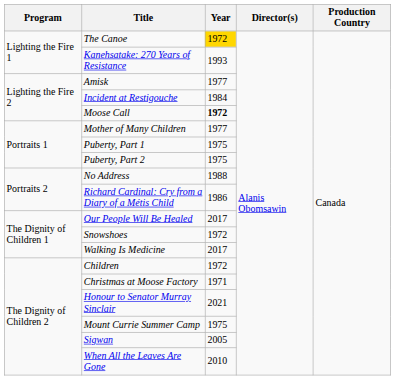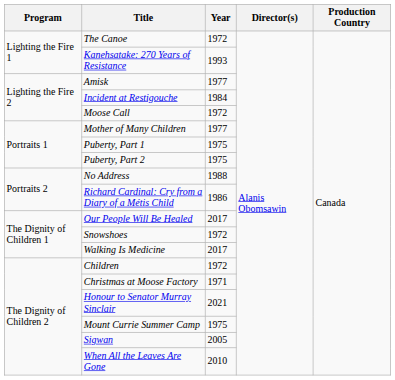(217, 39) gold background -> (217, 39) no background
(217, 113) bold -> (217, 113) normal
